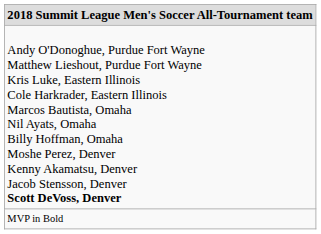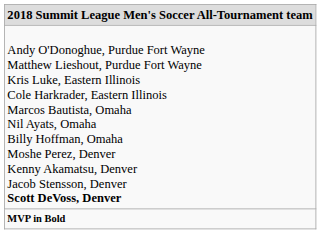(35, 220) normal -> (36, 219) bold
